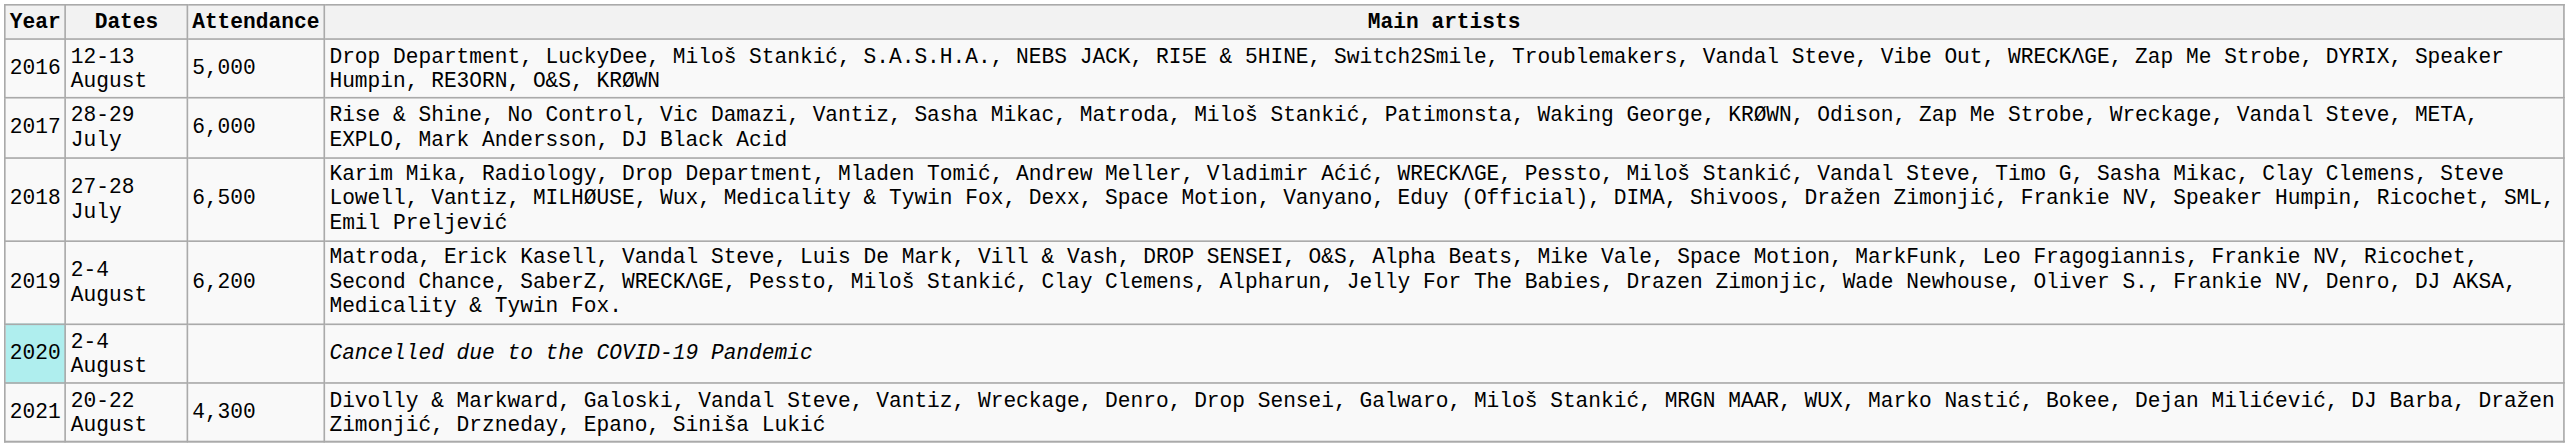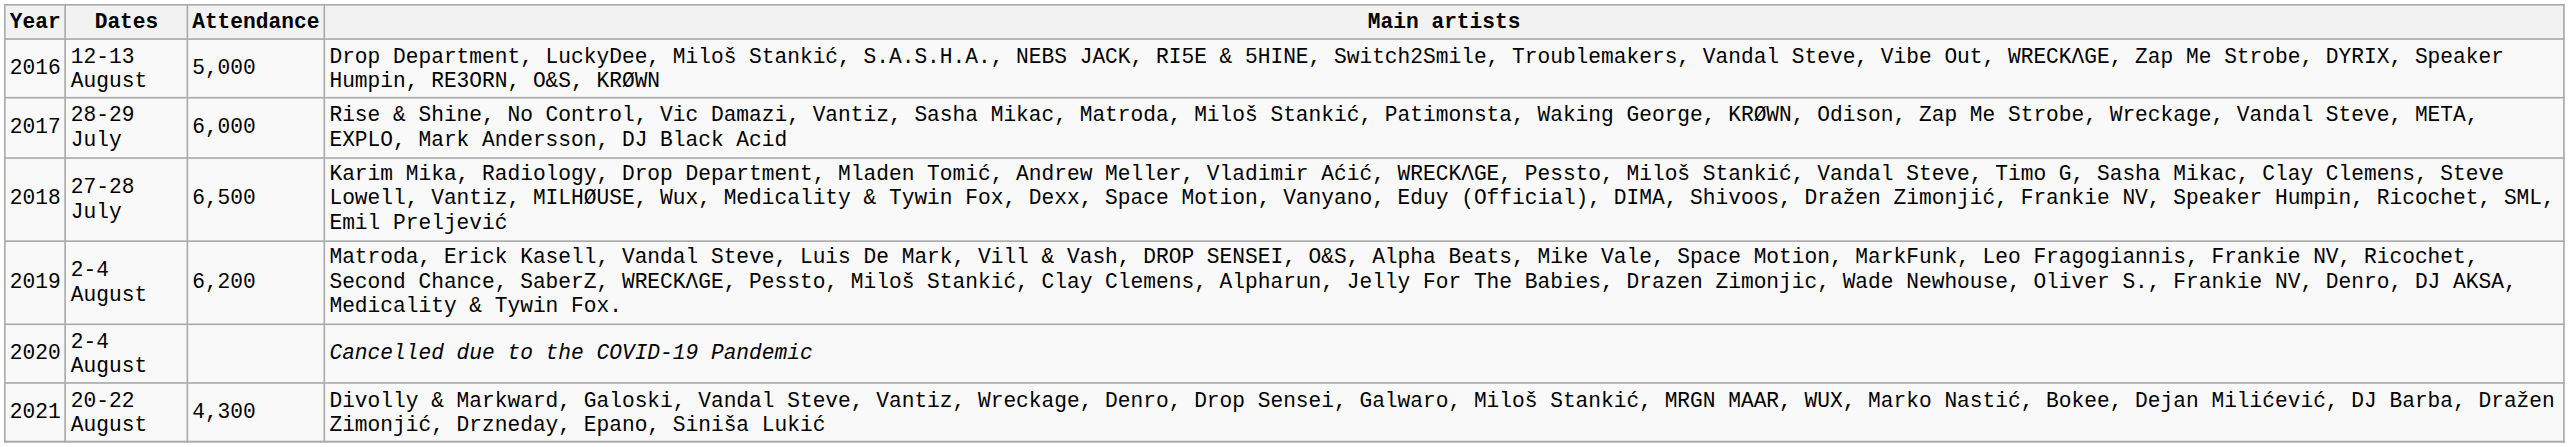(35, 354) paleturquoise background -> (35, 354) no background
